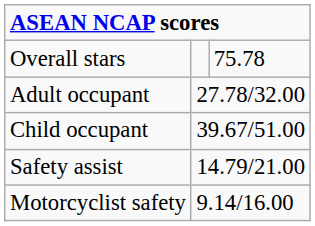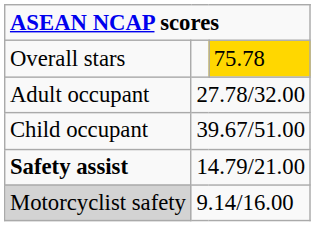(239, 58) no background -> (239, 58) gold background
(66, 166) normal -> (69, 166) bold
(98, 202) no background -> (98, 202) lightgrey background
